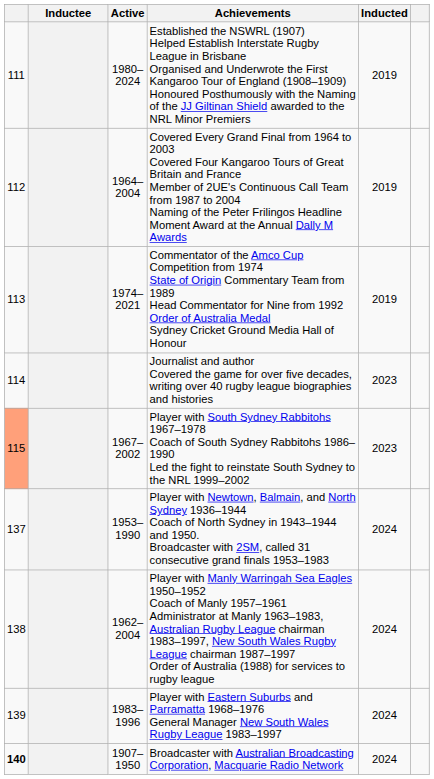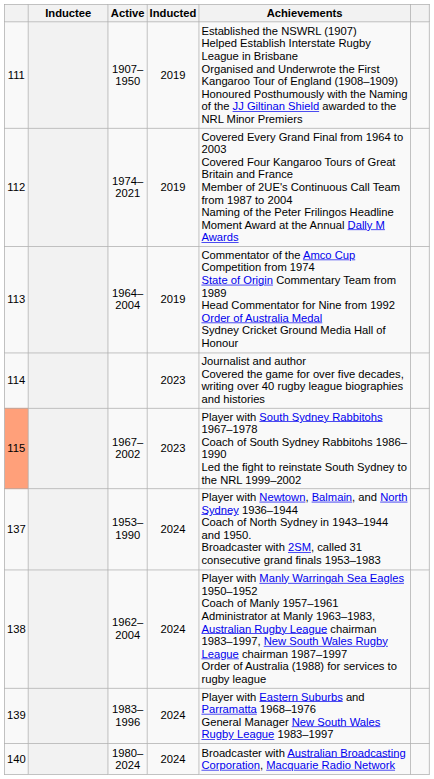columns swapped: (253, 13) <-> (384, 13)
(128, 75) 1980–2024 -> (128, 75) 1907–1950
(128, 187) 1964–2004 -> (128, 187) 1974–2021
(128, 299) 1974–2021 -> (128, 299) 1964–2004
(16, 759) bold -> (16, 759) normal
(128, 759) 1907–1950 -> (128, 759) 1980–2024
